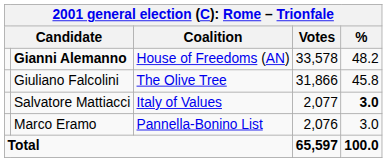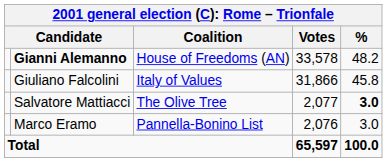(182, 80) The Olive Tree -> (179, 80) Italy of Values
(179, 102) Italy of Values -> (182, 102) The Olive Tree
